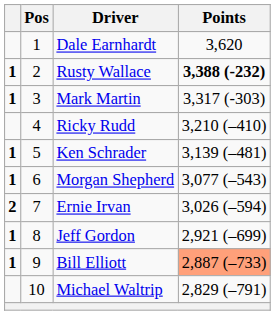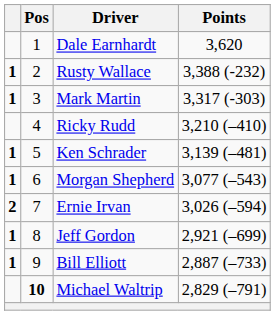(224, 72) bold -> (224, 72) normal
(224, 261) lightsalmon background -> (224, 261) no background
(36, 288) normal -> (36, 288) bold
